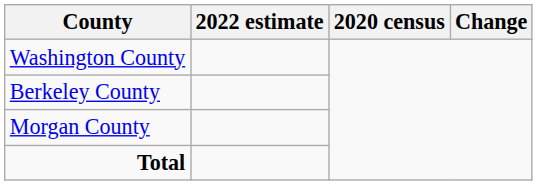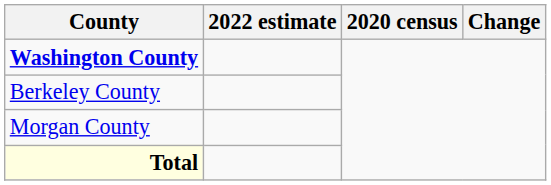(98, 57) normal -> (104, 57) bold
(161, 162) no background -> (174, 162) lightyellow background
